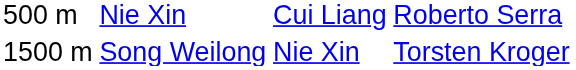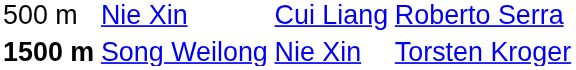(48, 51) normal -> (49, 51) bold
